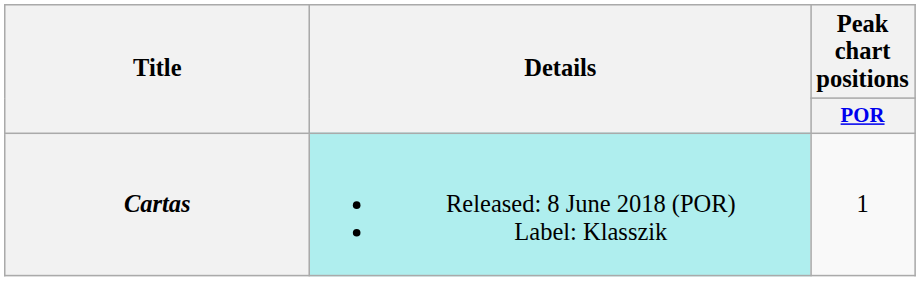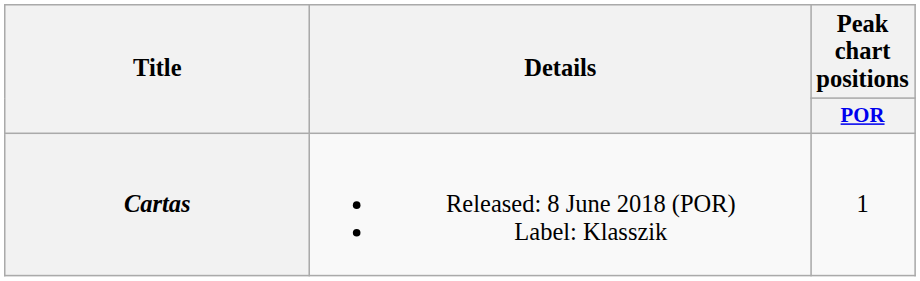(560, 218) paleturquoise background -> (560, 218) no background
